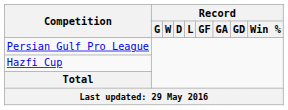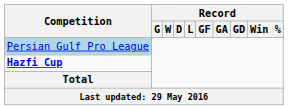(78, 46) no background -> (78, 46) lightblue background
(35, 63) normal -> (35, 63) bold
